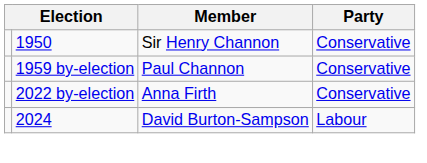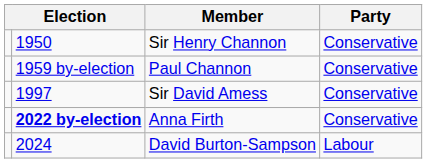+ row: (208, 94)
(75, 94) normal -> (79, 119) bold
